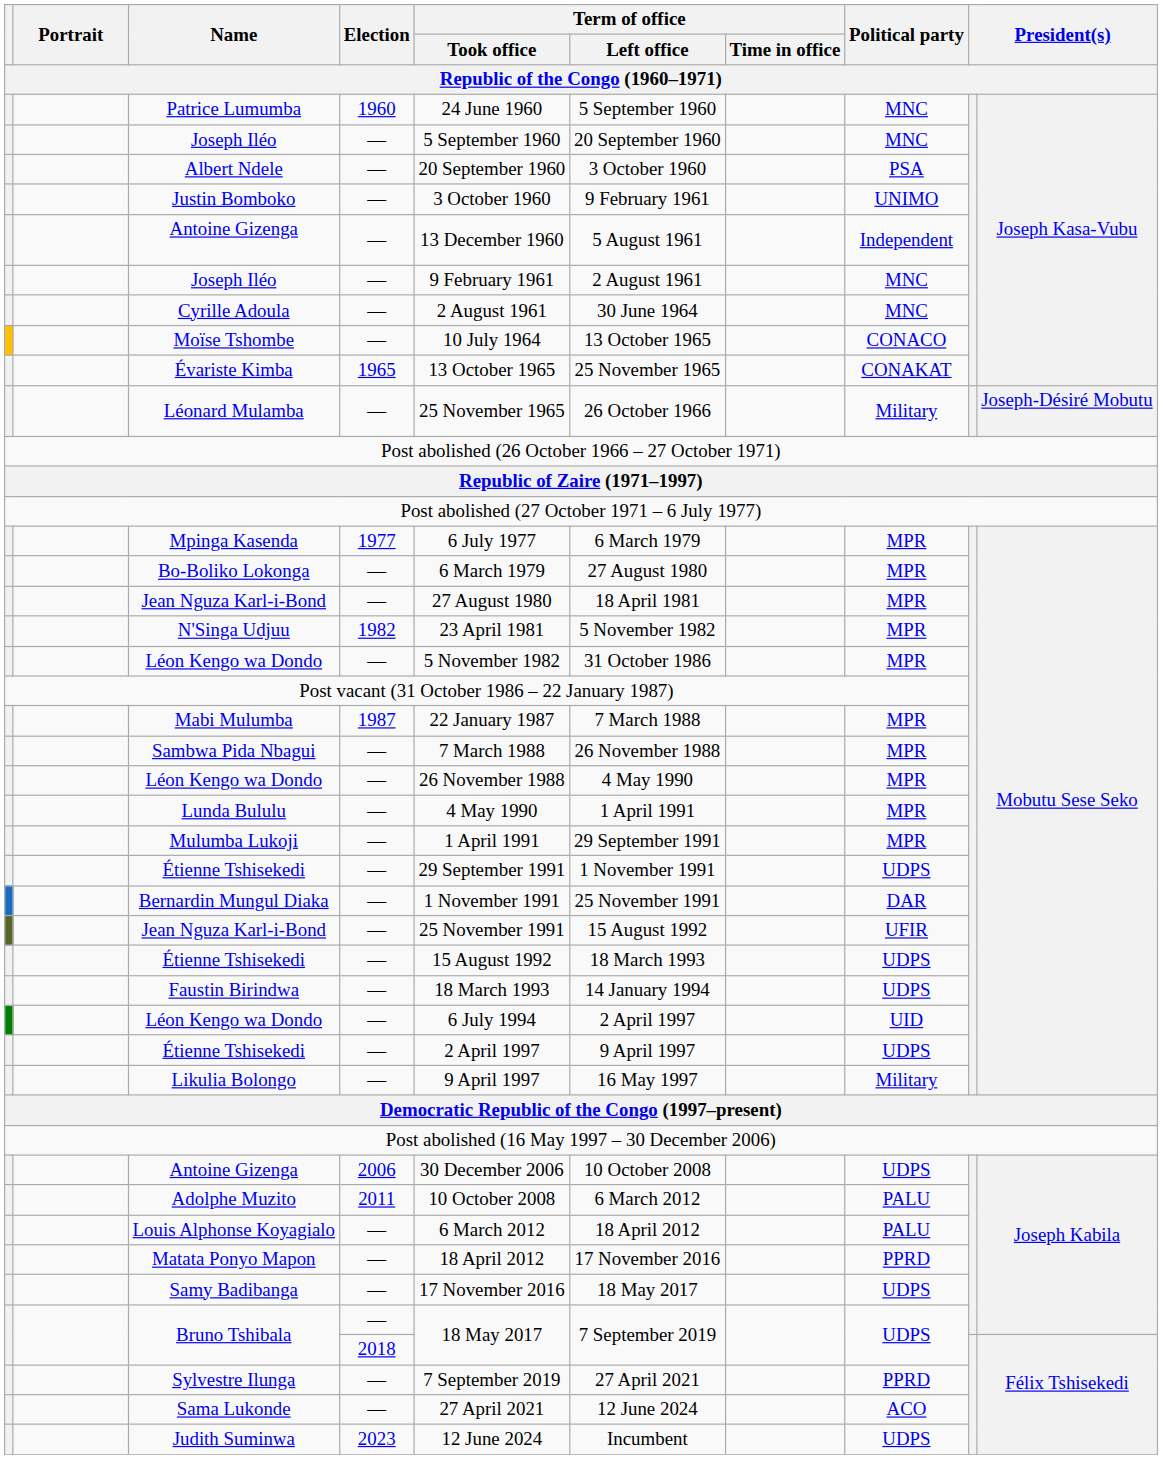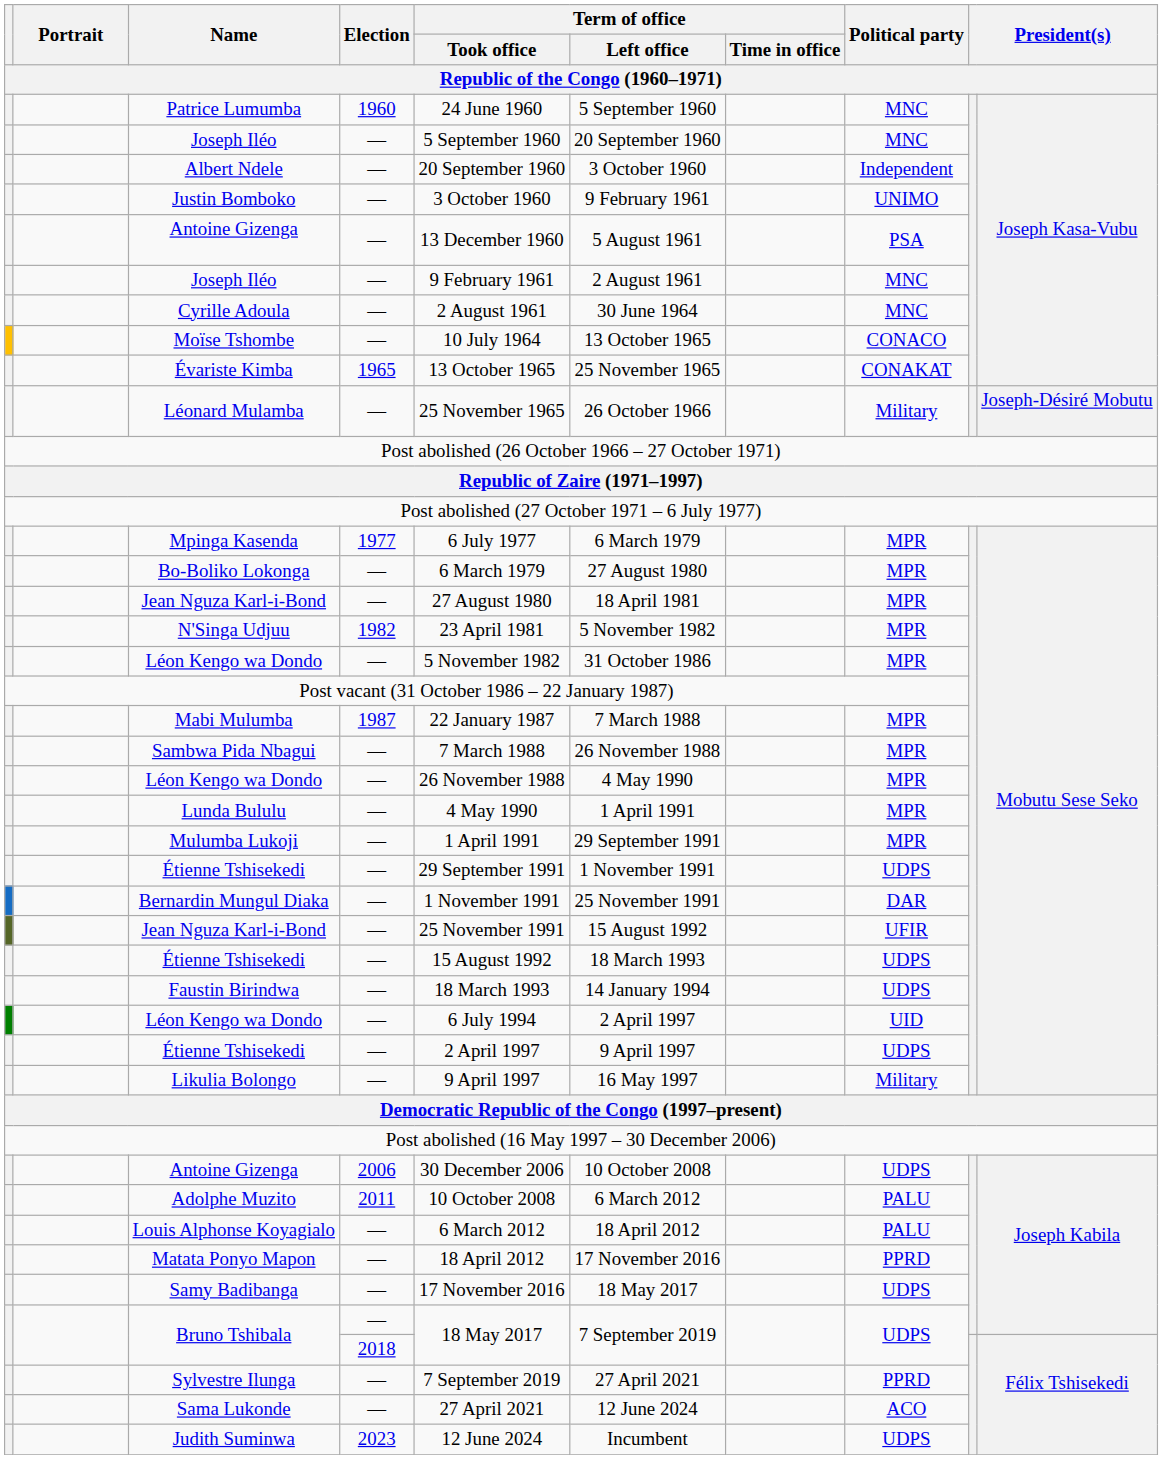(906, 169) PSA -> (906, 169) Independent
(906, 239) Independent -> (906, 239) PSA
